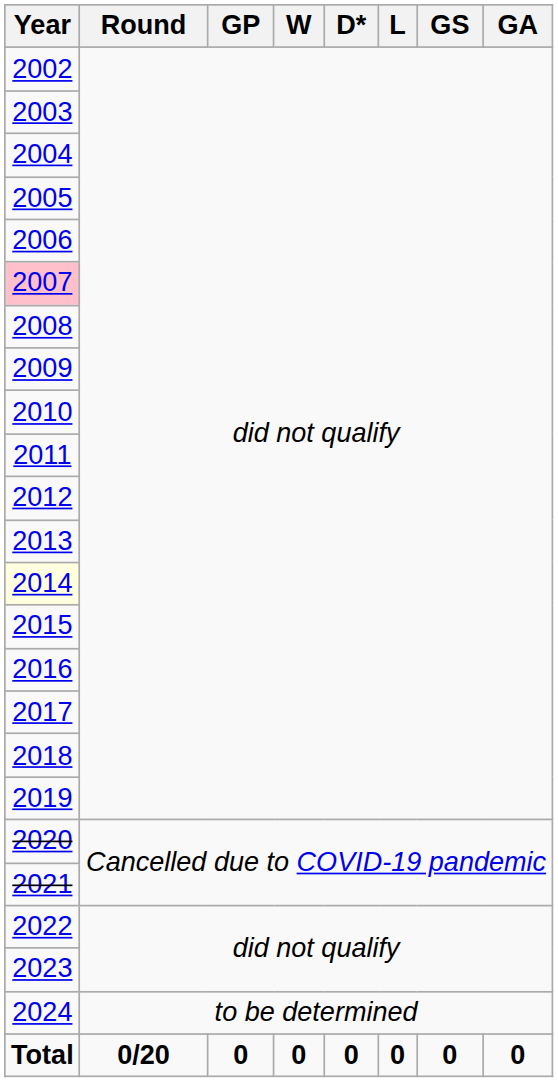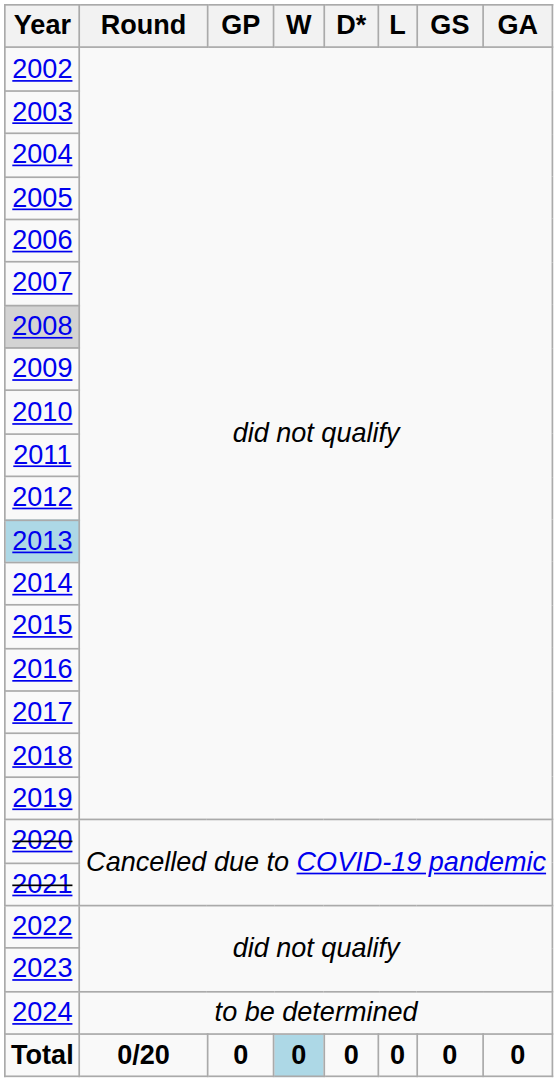(42, 283) pink background -> (42, 283) no background
(42, 326) no background -> (42, 326) lightgrey background
(42, 540) no background -> (42, 540) lightblue background
(42, 583) lightyellow background -> (42, 583) no background
(299, 1055) no background -> (299, 1055) lightblue background
